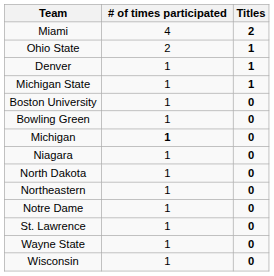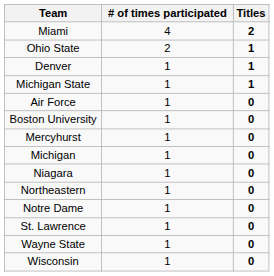+ row: (53, 102)
- row: (53, 119)
+ row: (53, 137)
(167, 137) bold -> (167, 155) normal
- row: (53, 173)
